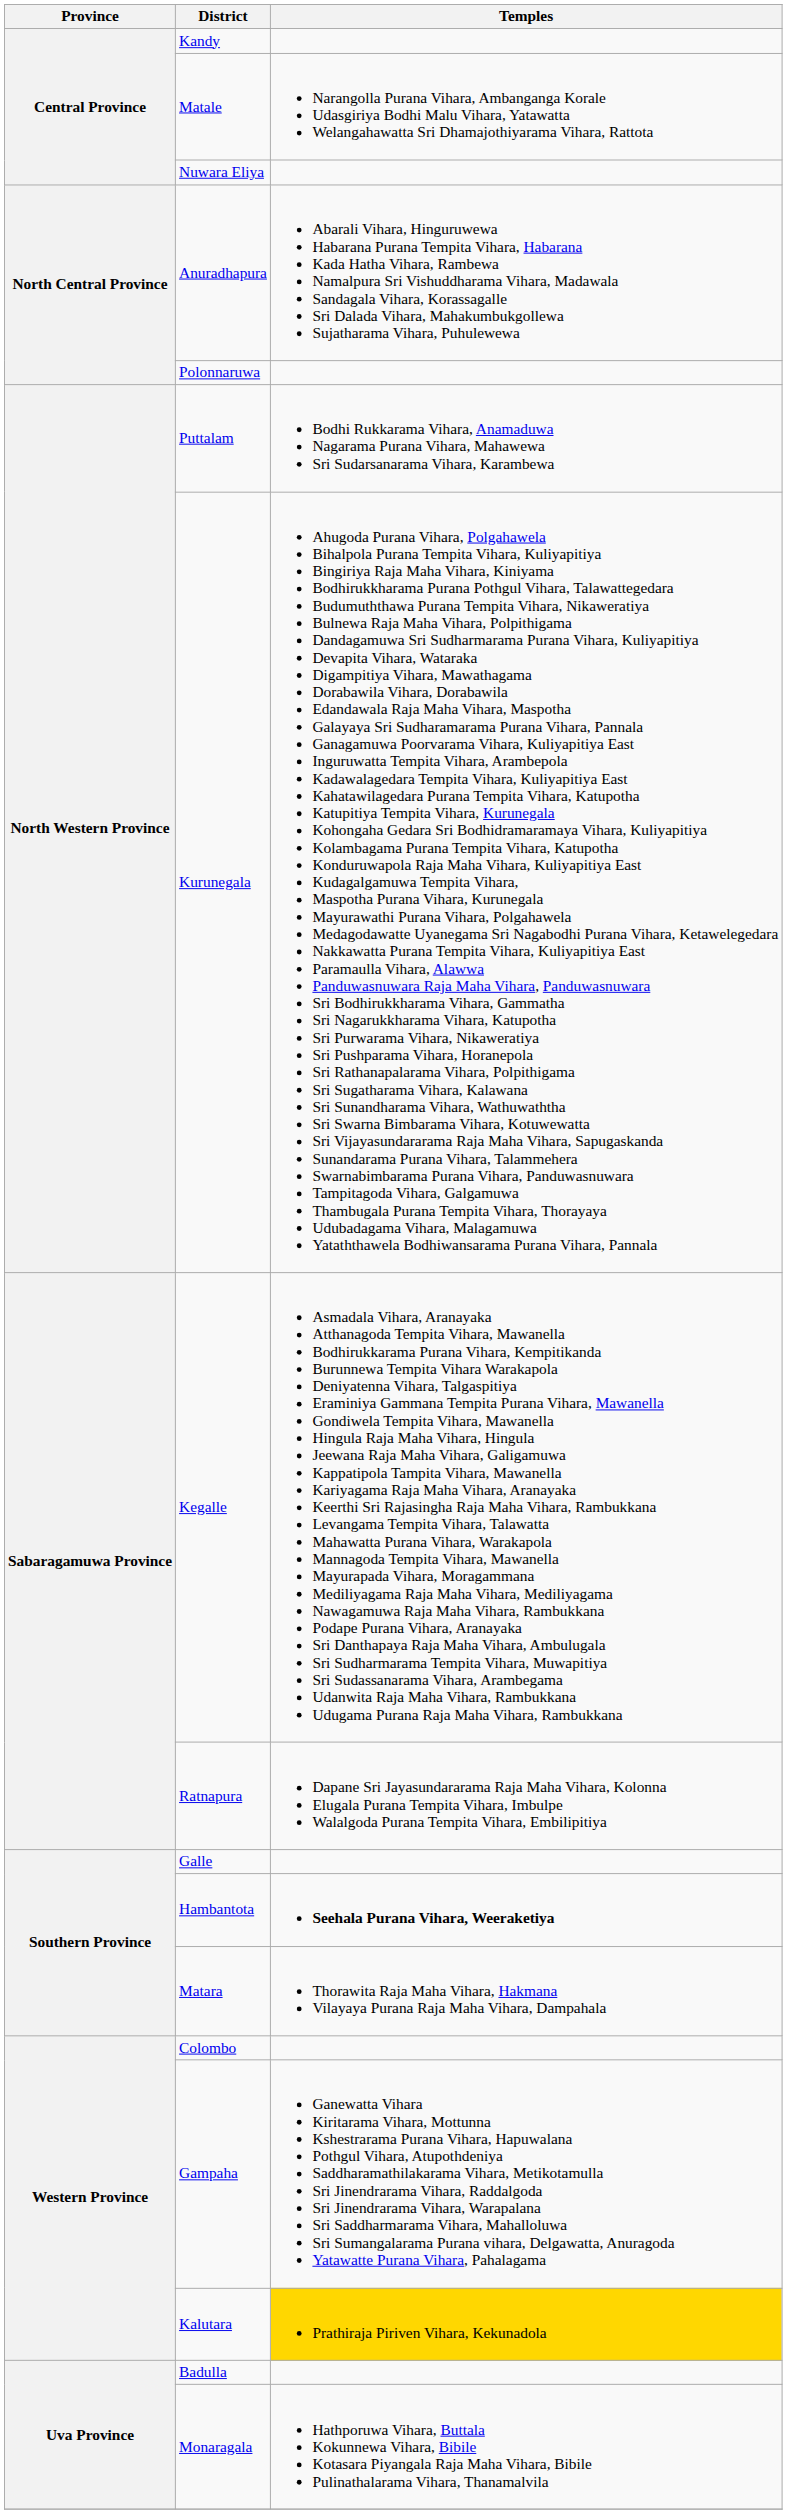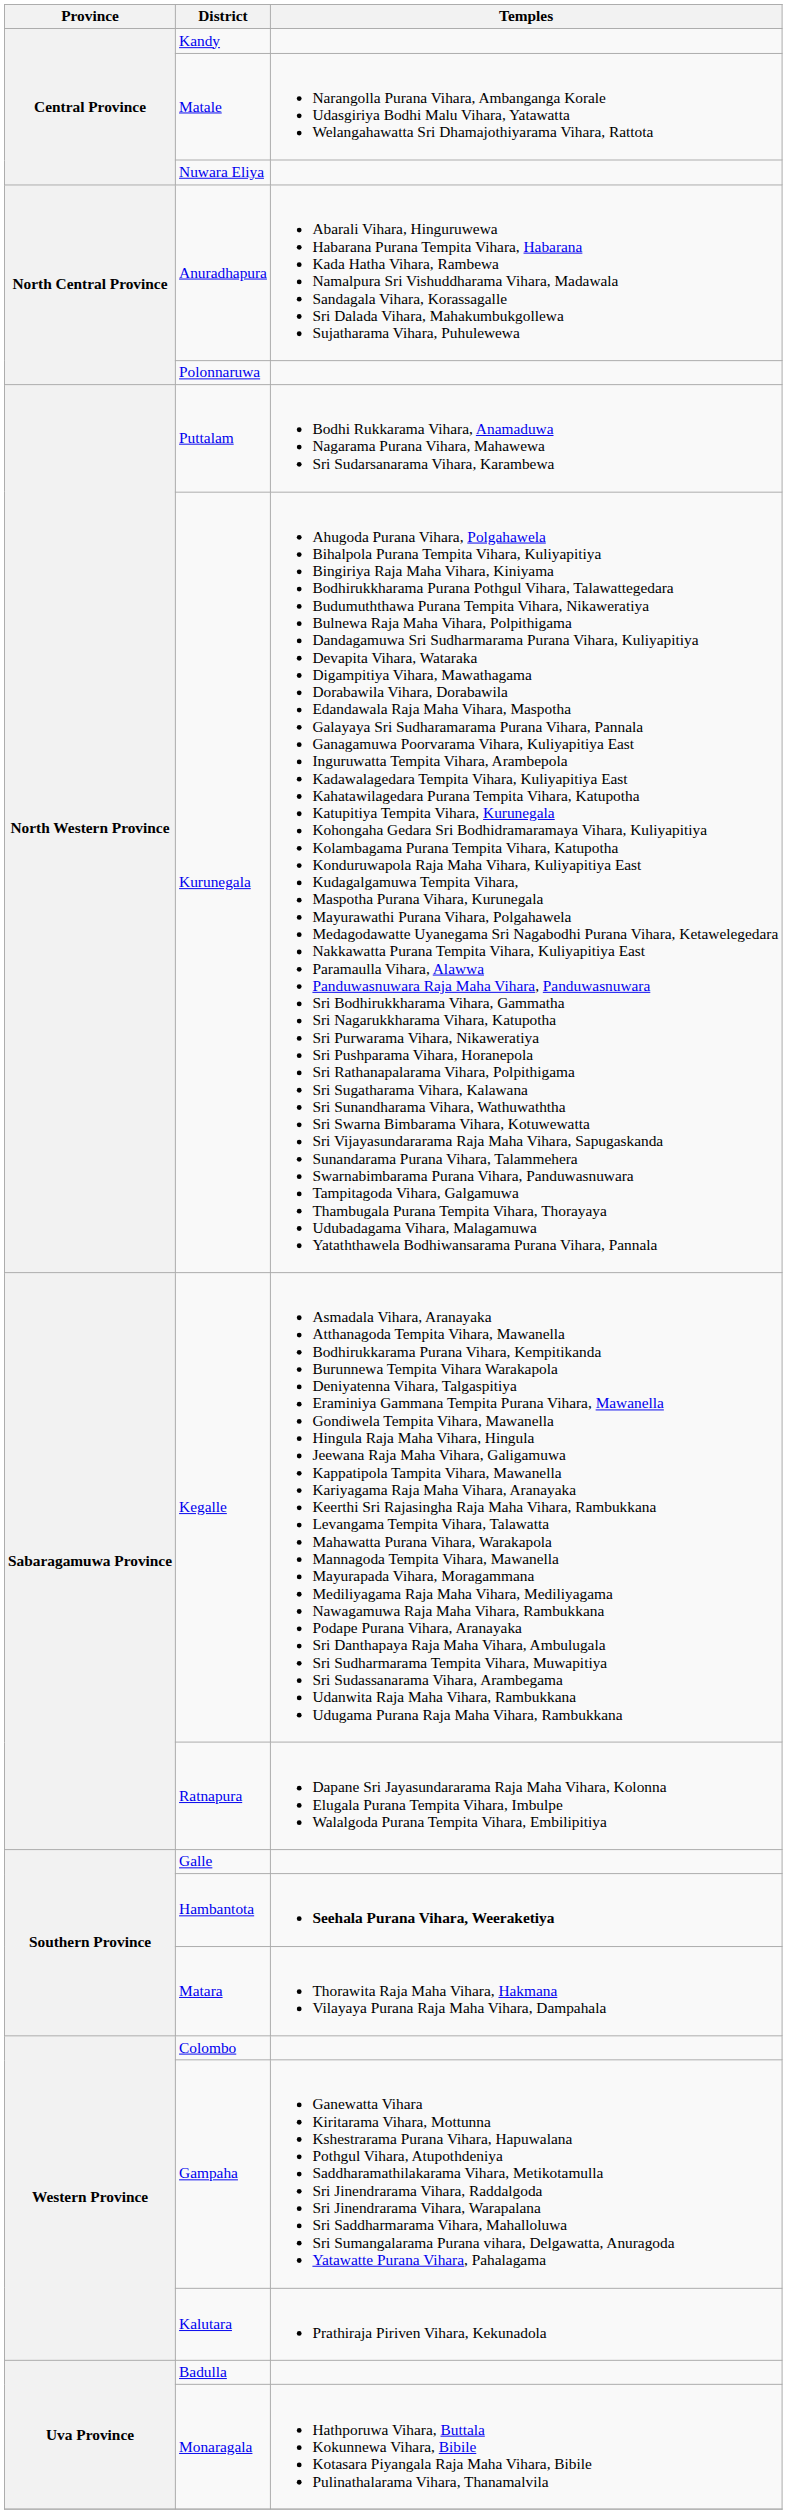(526, 2333) gold background -> (526, 2333) no background
